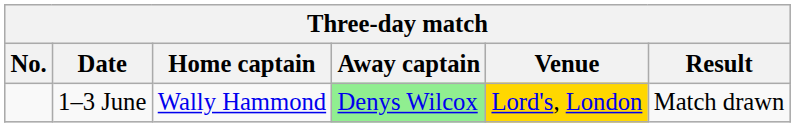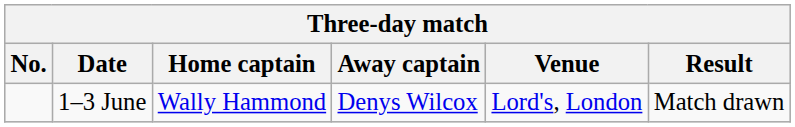(408, 102) lightgreen background -> (408, 102) no background
(567, 102) gold background -> (567, 102) no background
